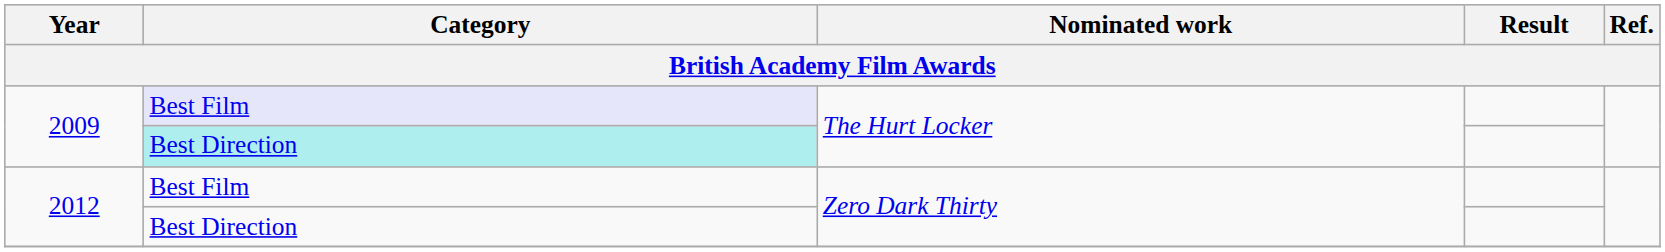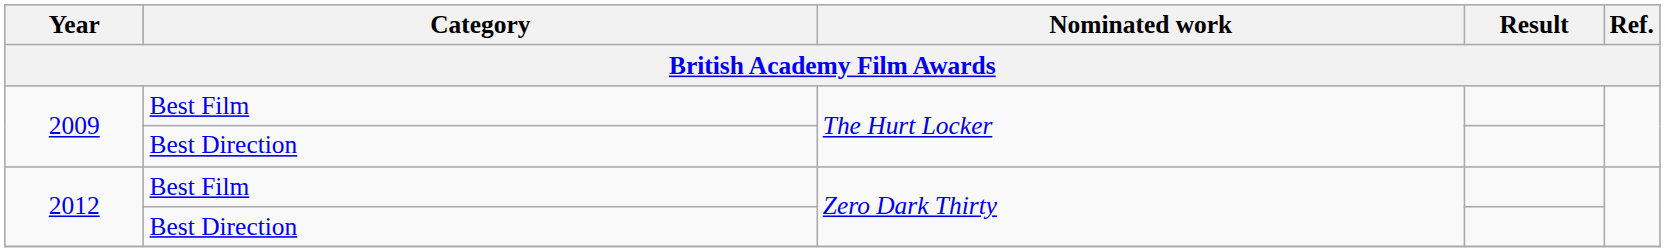(199, 105) lavender background -> (199, 105) no background
(223, 145) paleturquoise background -> (223, 145) no background
